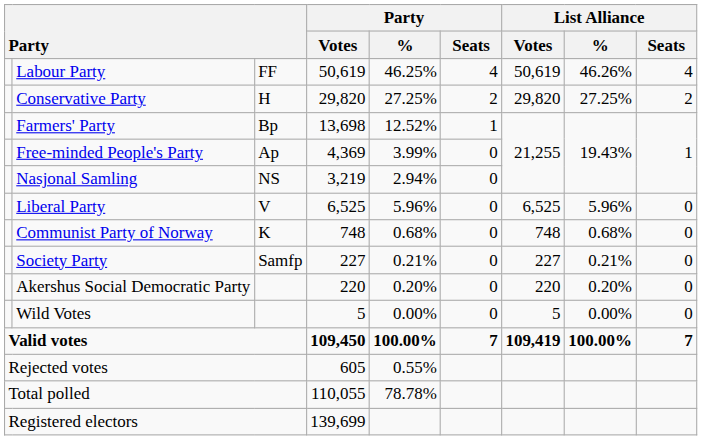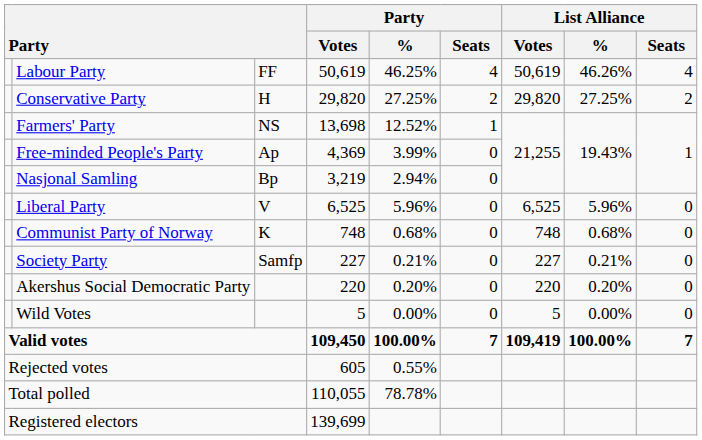(268, 125) Bp -> (269, 125) NS
(269, 179) NS -> (268, 179) Bp
